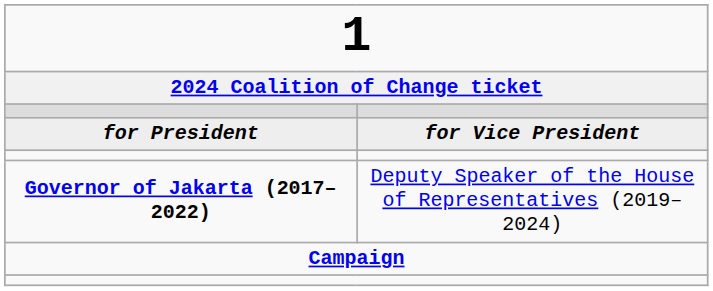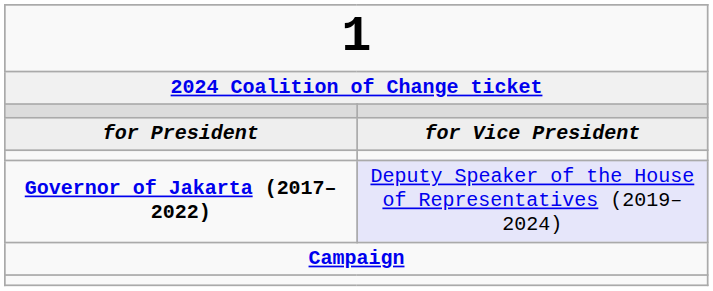(532, 201) no background -> (532, 201) lavender background
